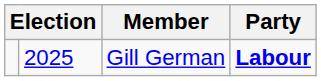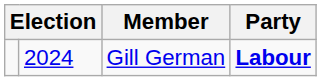(49, 57) 2025 -> (49, 57) 2024
